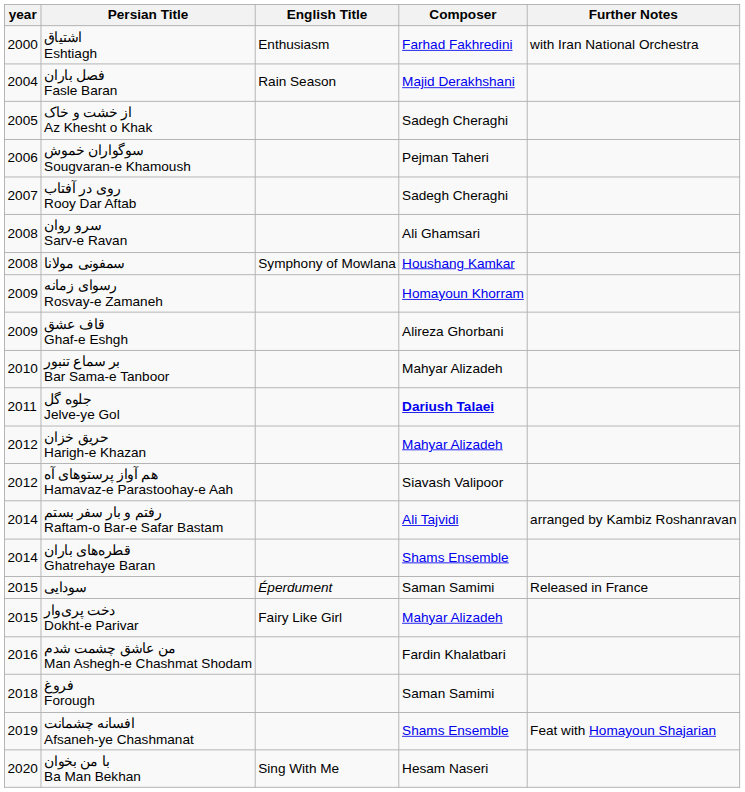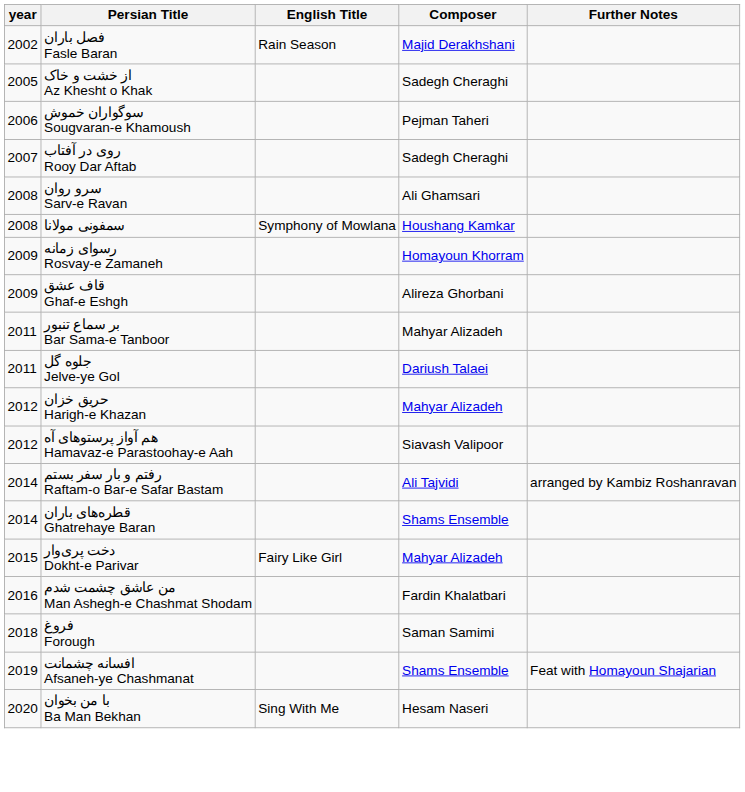- row: (71, 45)
(23, 82) 2004 -> (23, 44) 2002
(23, 369) 2010 -> (22, 331) 2011
(448, 406) bold -> (445, 369) normal
- row: (65, 588)
